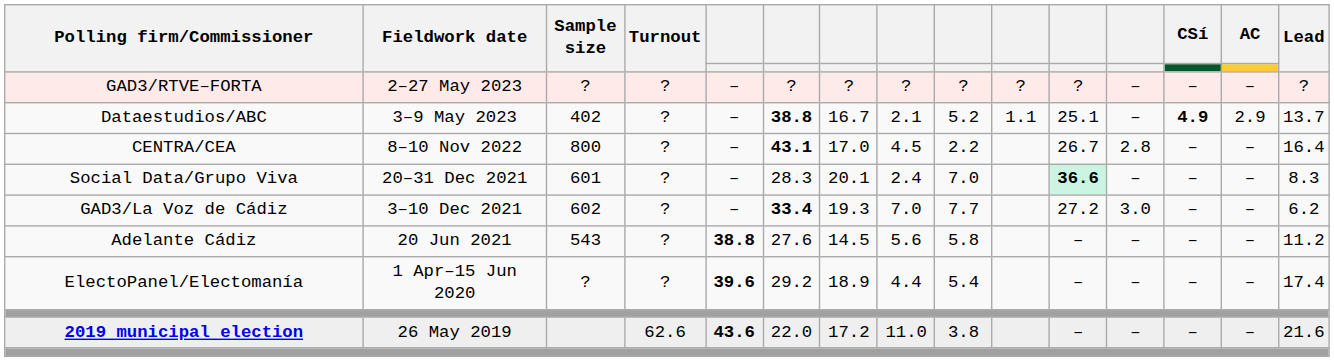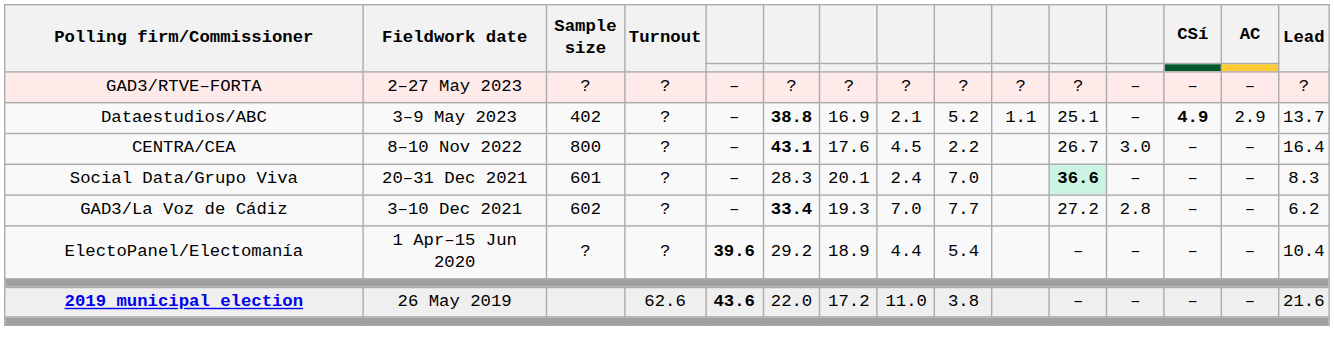(849, 118) 16.7 -> (849, 118) 16.9
(849, 149) 17.0 -> (849, 149) 17.6
(1135, 149) 2.8 -> (1135, 149) 3.0
(1135, 210) 3.0 -> (1135, 210) 2.8
- row: (184, 241)
(1304, 283) 17.4 -> (1304, 252) 10.4
